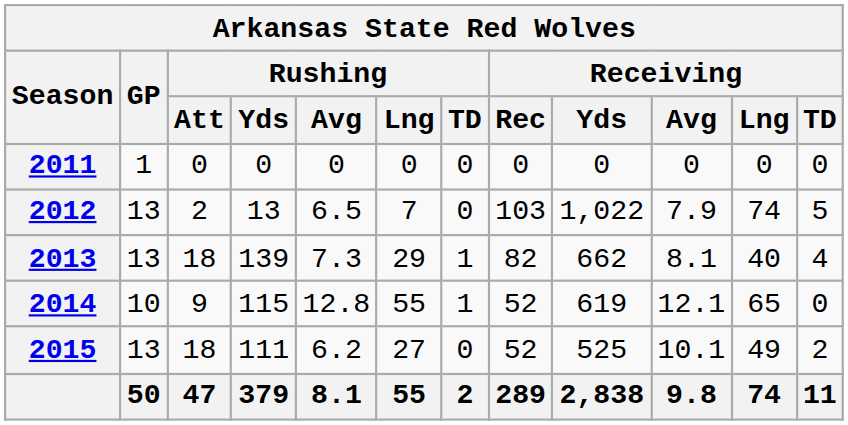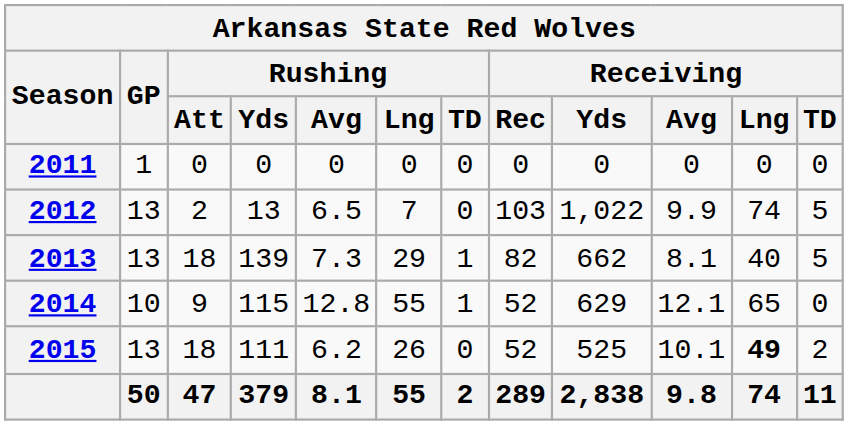(691, 212) 7.9 -> (691, 212) 9.9
(820, 258) 4 -> (820, 258) 5
(602, 304) 619 -> (602, 304) 629
(409, 350) 27 -> (409, 350) 26
(764, 350) normal -> (764, 350) bold
